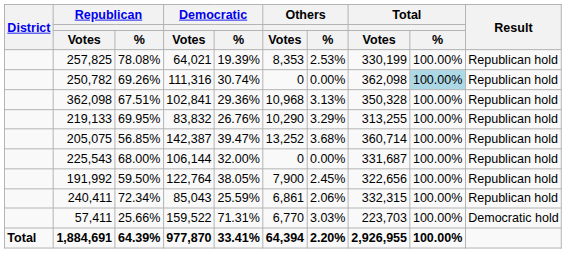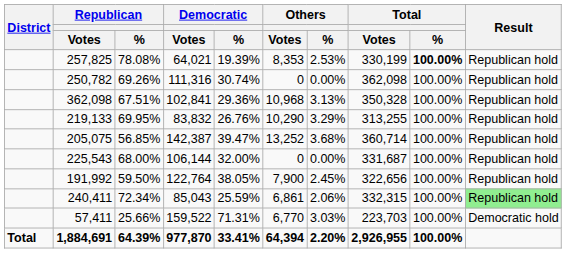(438, 60) normal -> (438, 60) bold
(438, 80) lightblue background -> (438, 80) no background
(513, 199) no background -> (513, 199) lightgreen background
